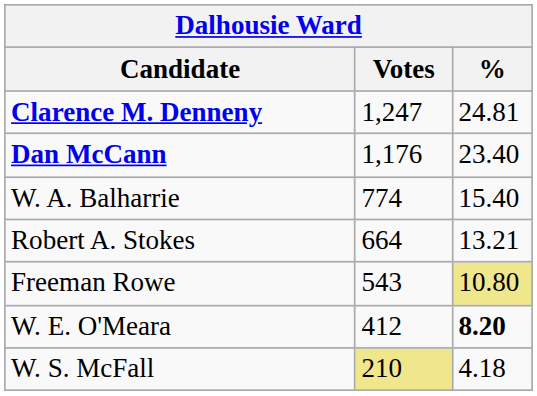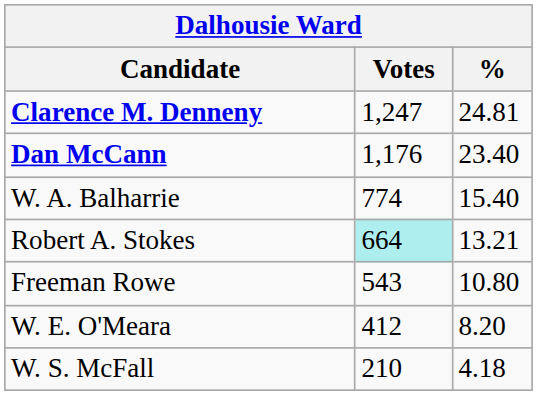(382, 240) no background -> (382, 240) paleturquoise background
(489, 283) khaki background -> (489, 283) no background
(482, 326) bold -> (482, 326) normal
(382, 369) khaki background -> (382, 369) no background
